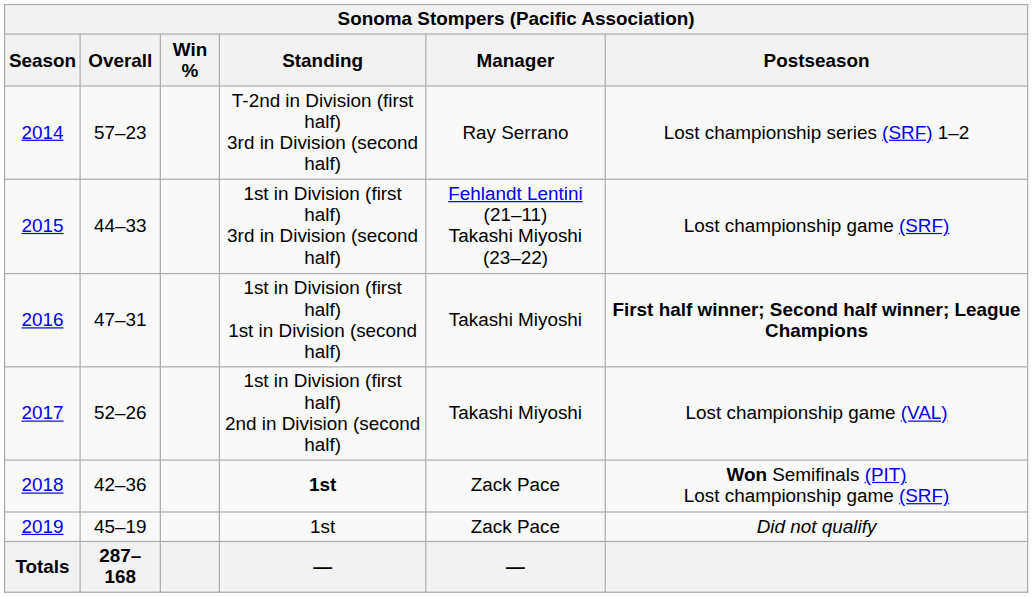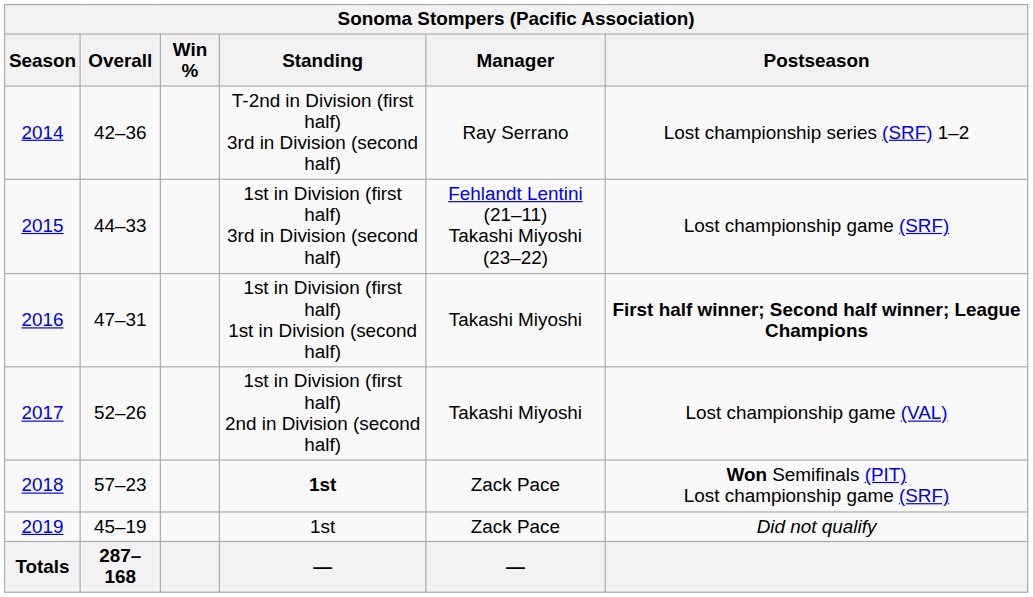(120, 132) 57–23 -> (120, 132) 42–36
(120, 485) 42–36 -> (120, 485) 57–23
